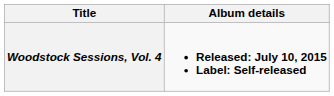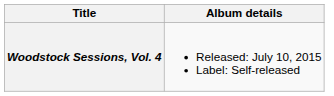(247, 64) bold -> (244, 64) normal
